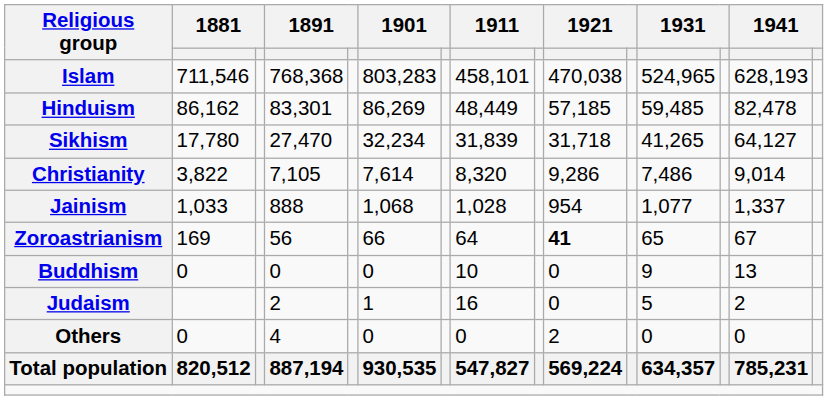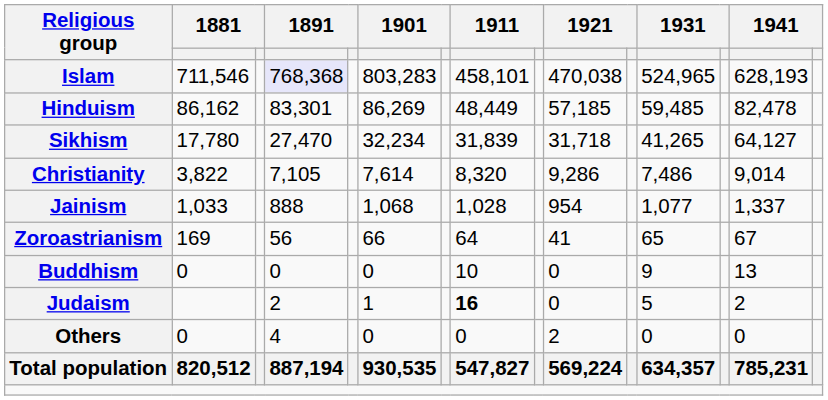(306, 76) no background -> (306, 76) lavender background
(560, 238) bold -> (560, 238) normal
(467, 303) normal -> (467, 303) bold
